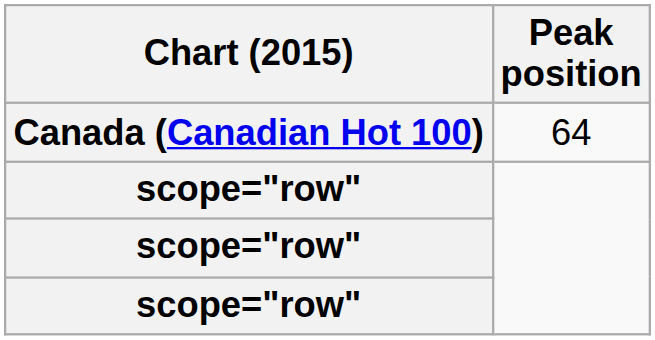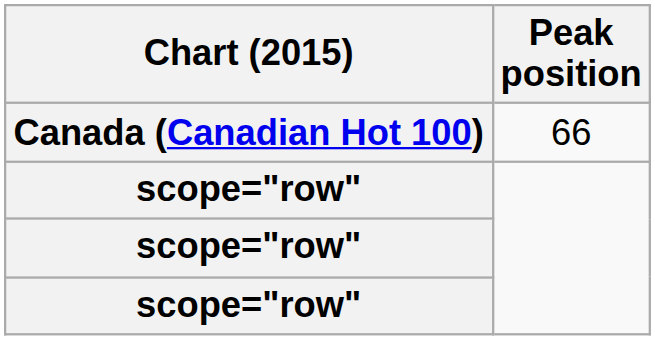(571, 131) 64 -> (571, 131) 66
